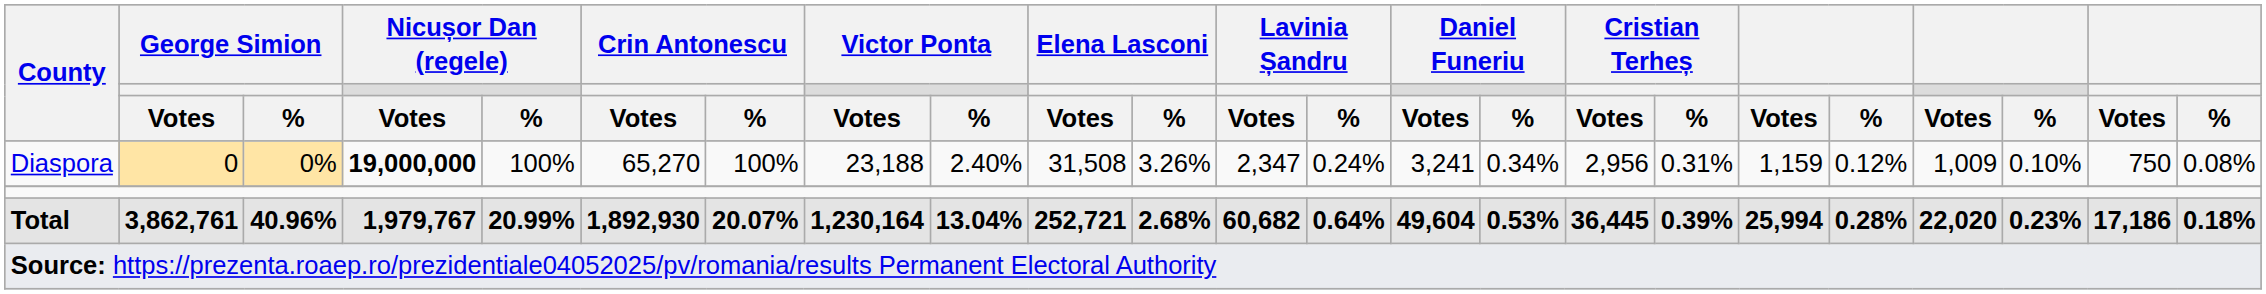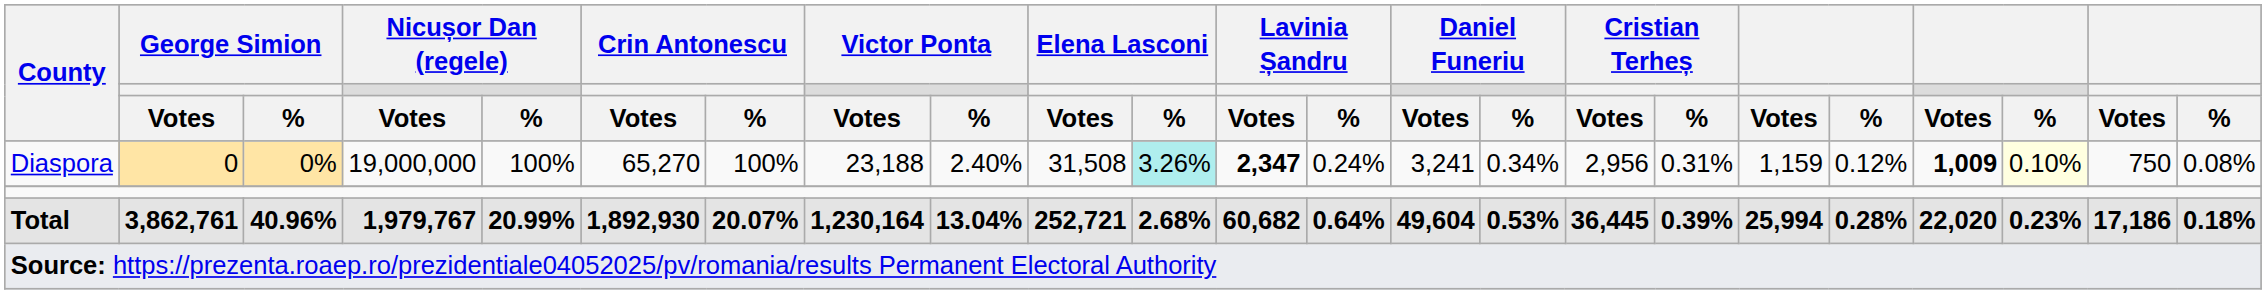(412, 163) bold -> (412, 163) normal
(1174, 163) no background -> (1174, 163) paleturquoise background
(1269, 163) normal -> (1269, 163) bold
(1965, 163) normal -> (1965, 163) bold
(2045, 163) no background -> (2045, 163) lightyellow background
